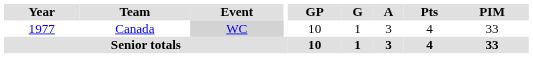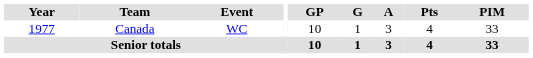(237, 28) lightgrey background -> (237, 28) no background
